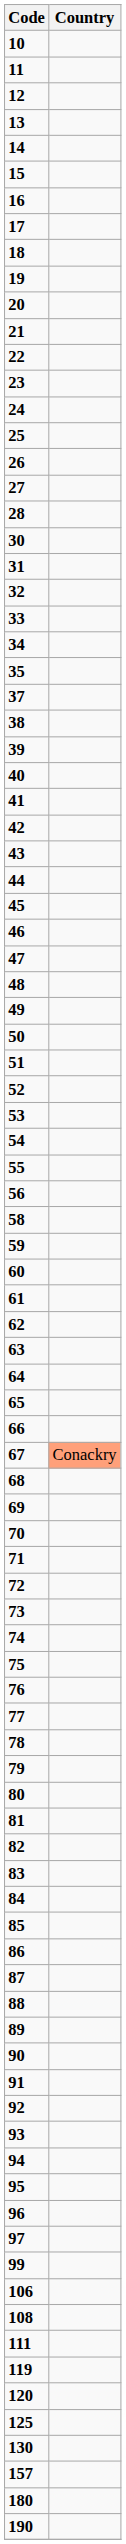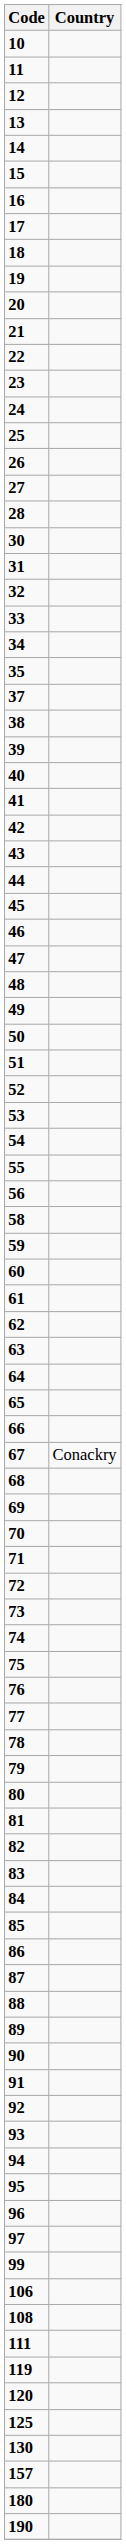(85, 1455) lightsalmon background -> (85, 1455) no background
